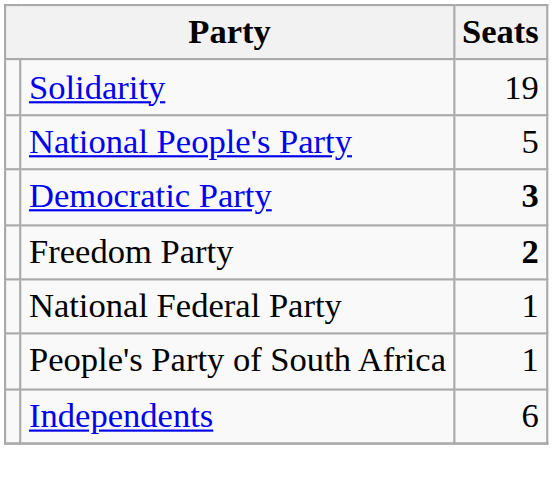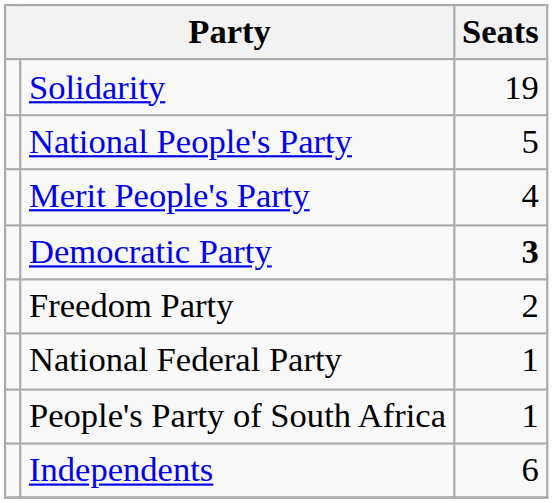+ row: (169, 196)
(530, 251) bold -> (530, 305) normal
